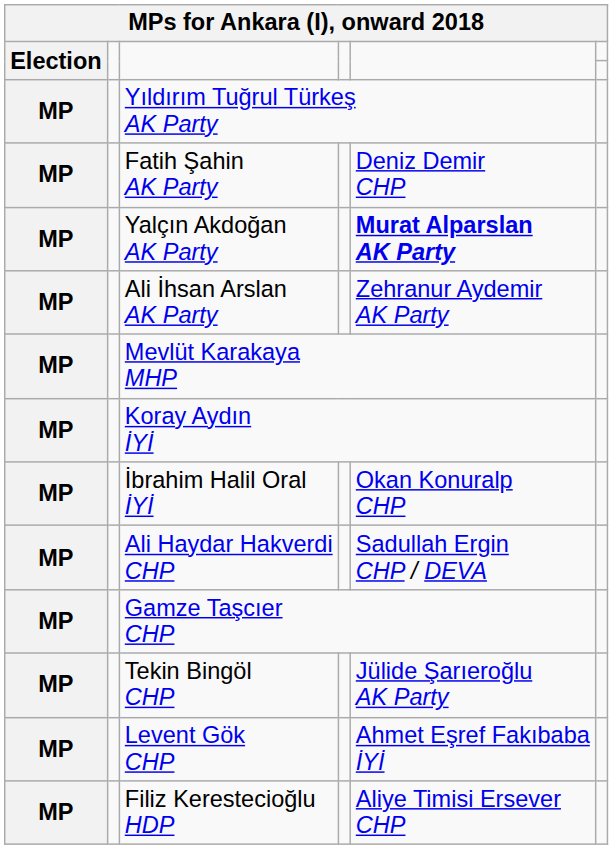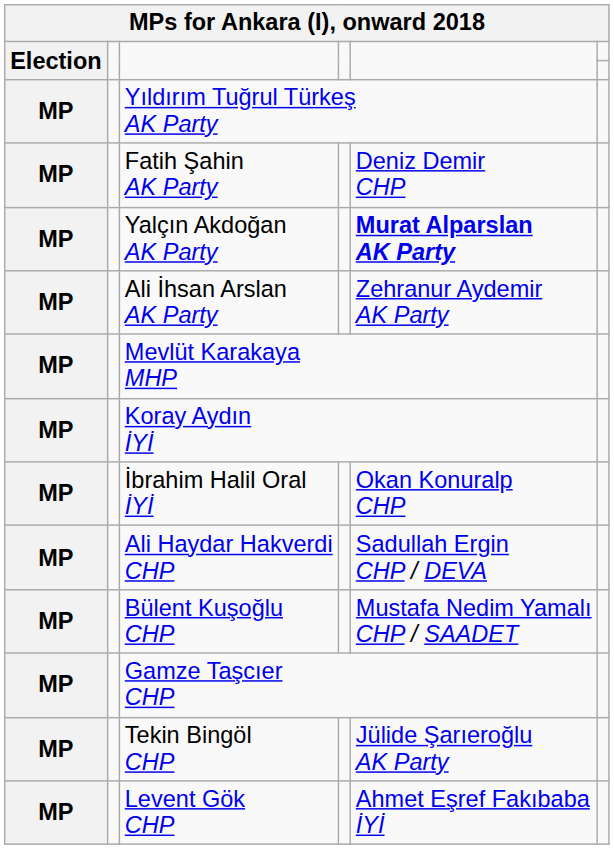+ row: (204, 621)
- row: (220, 812)
